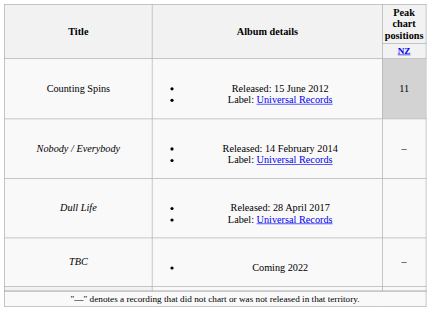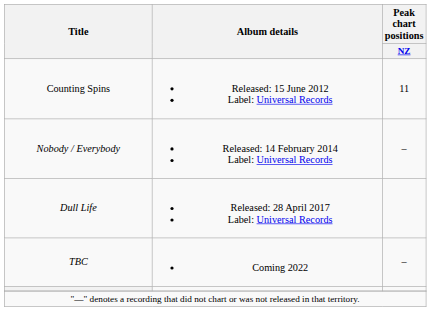(404, 88) lightgrey background -> (404, 88) no background
